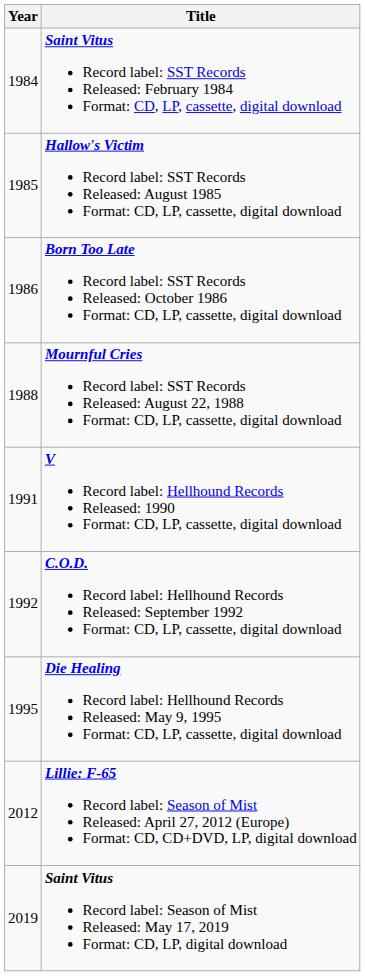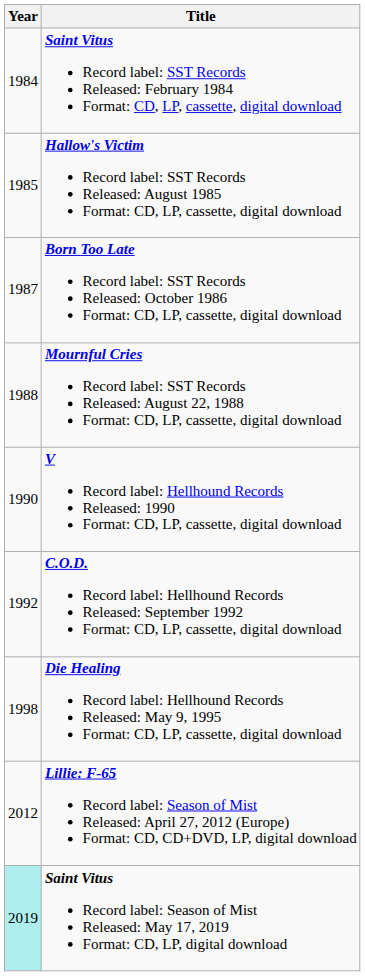(23, 290) 1986 -> (23, 290) 1987
(23, 499) 1991 -> (23, 499) 1990
(23, 708) 1995 -> (23, 708) 1998
(23, 918) no background -> (23, 918) paleturquoise background
